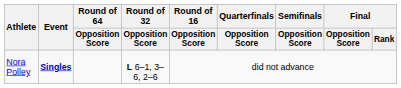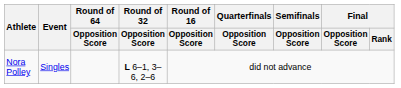(56, 67) bold -> (55, 67) normal
